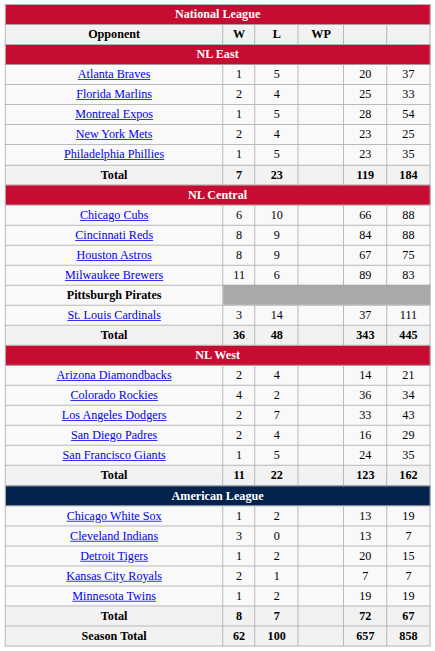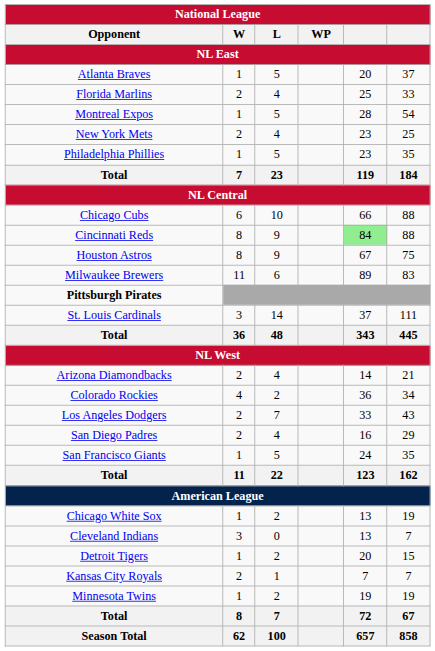(365, 235) no background -> (365, 235) lightgreen background
